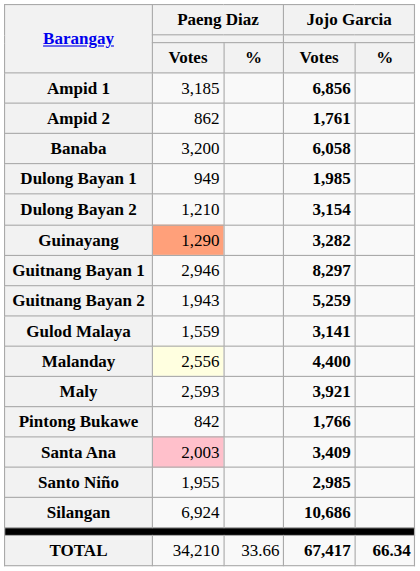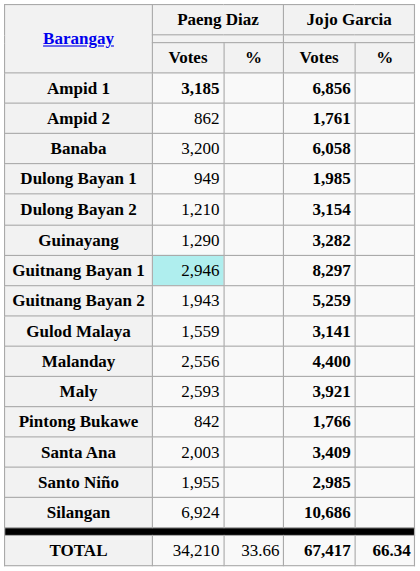(200, 88) normal -> (200, 88) bold
(200, 239) lightsalmon background -> (200, 239) no background
(200, 270) no background -> (200, 270) paleturquoise background
(200, 361) lightyellow background -> (200, 361) no background
(200, 452) pink background -> (200, 452) no background
